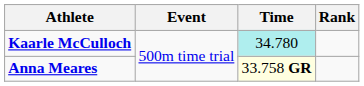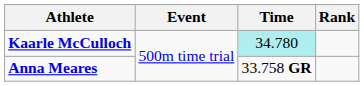(277, 69) lightyellow background -> (277, 69) no background
